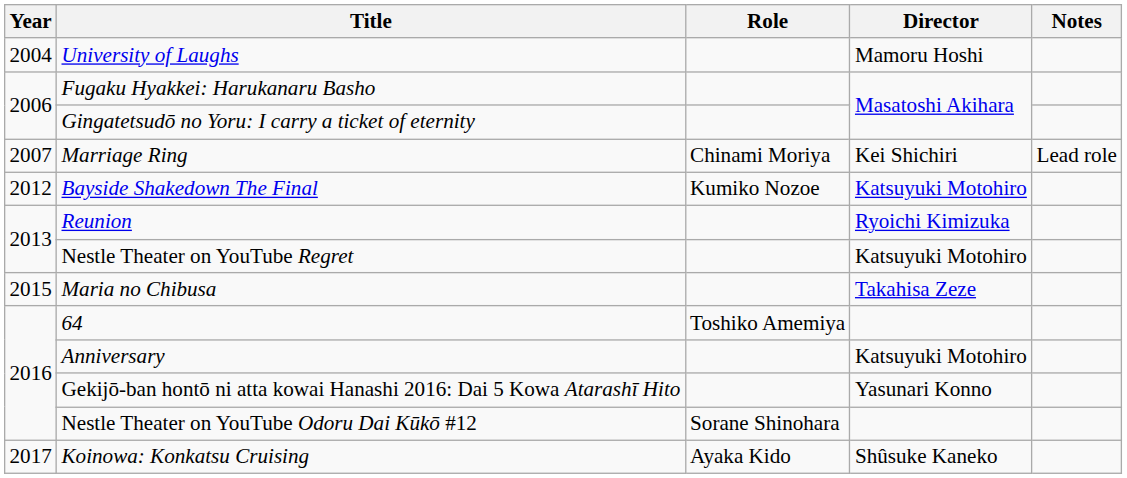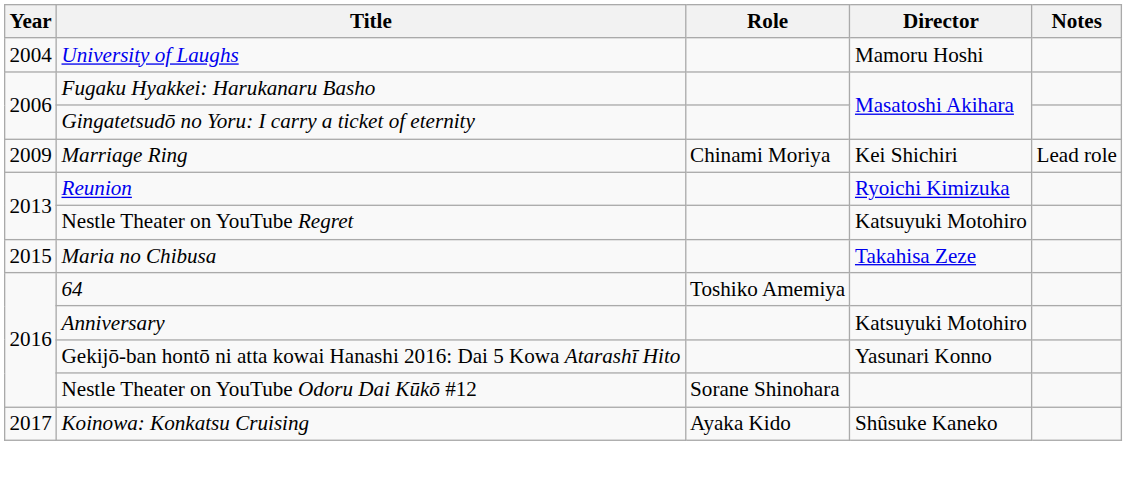(31, 155) 2007 -> (31, 155) 2009
- row: (190, 188)
